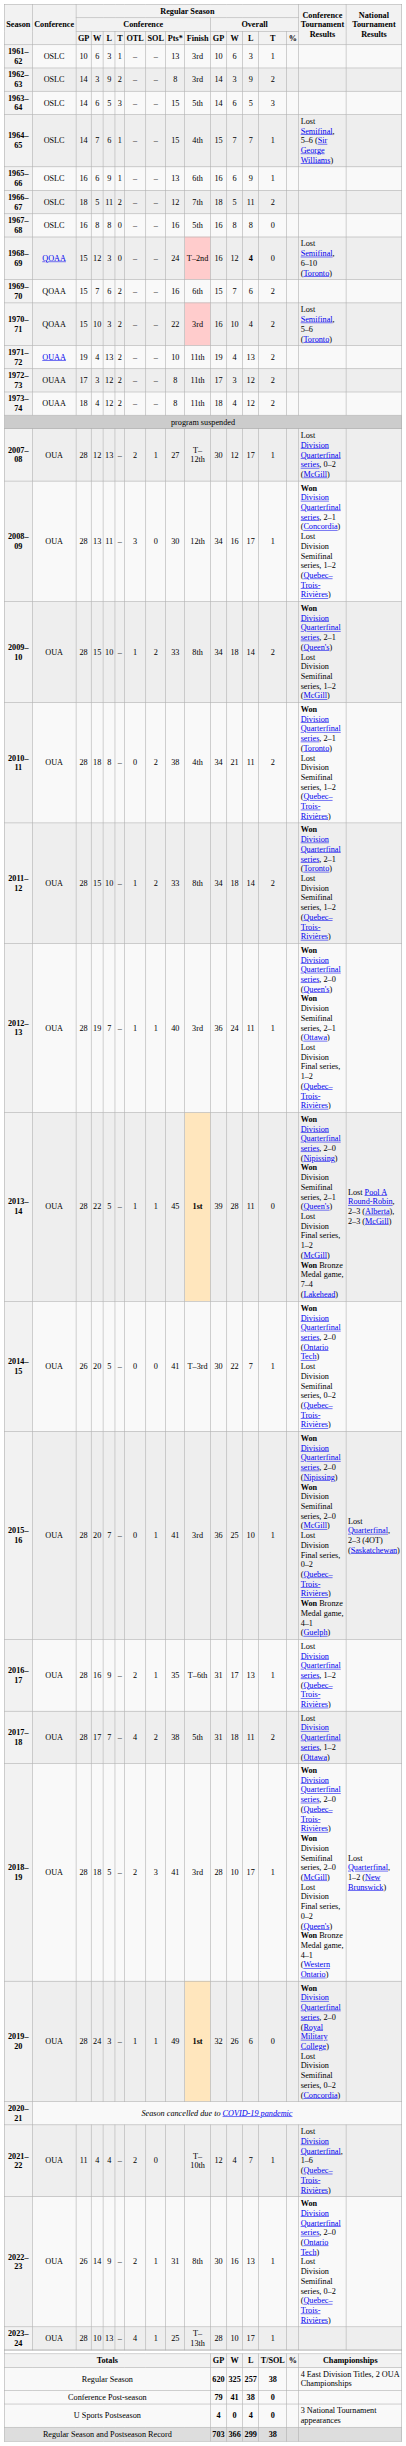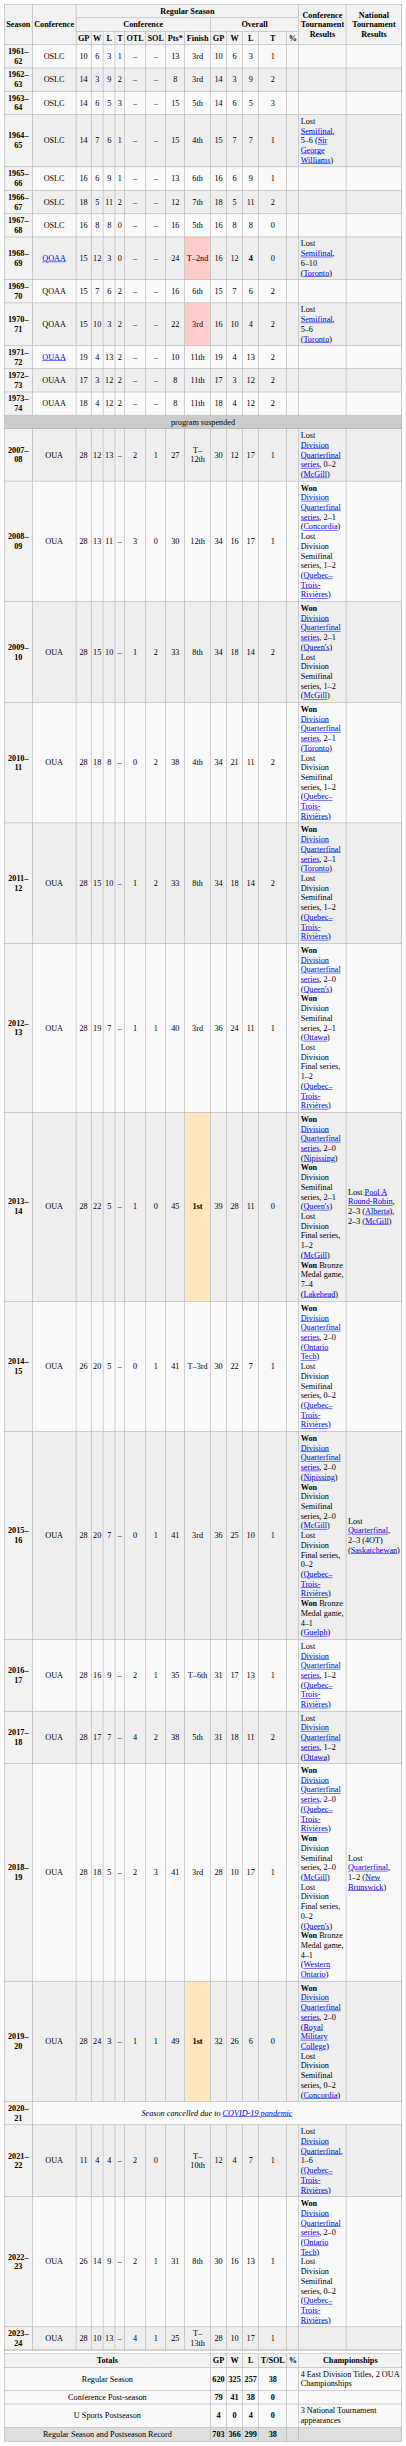(156, 1207) 1 -> (156, 1207) 0
(156, 1366) 0 -> (156, 1366) 1
